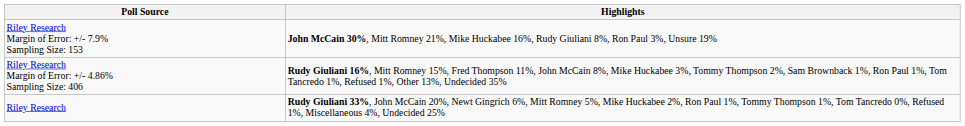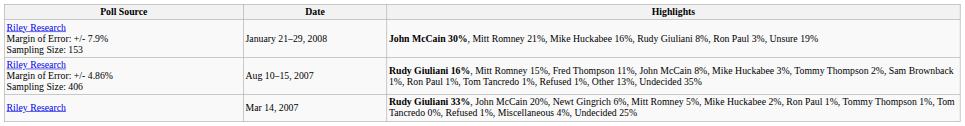+ column: (315, 12)
